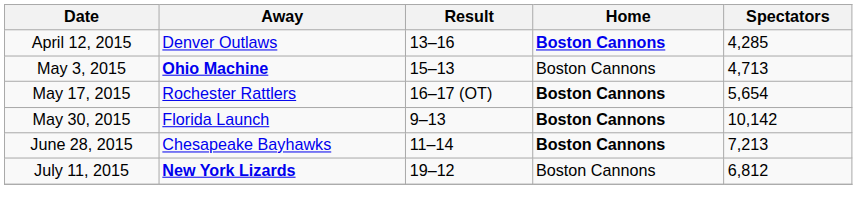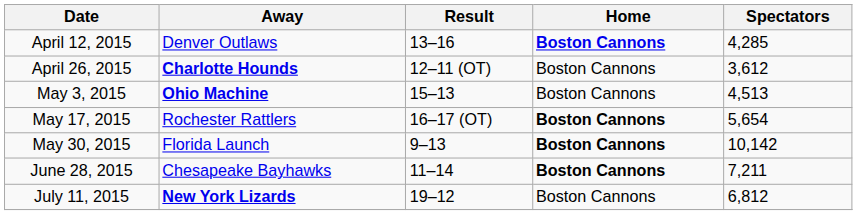+ row: (82, 68)
(748, 68) 4,713 -> (748, 94) 4,513
(748, 145) 7,213 -> (747, 171) 7,211
